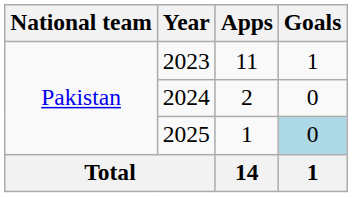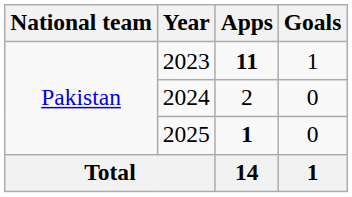(247, 60) normal -> (247, 60) bold
(247, 135) normal -> (247, 135) bold
(313, 135) lightblue background -> (313, 135) no background
